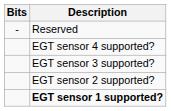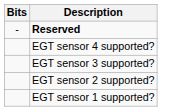(55, 30) normal -> (56, 30) bold
(98, 98) bold -> (93, 98) normal
